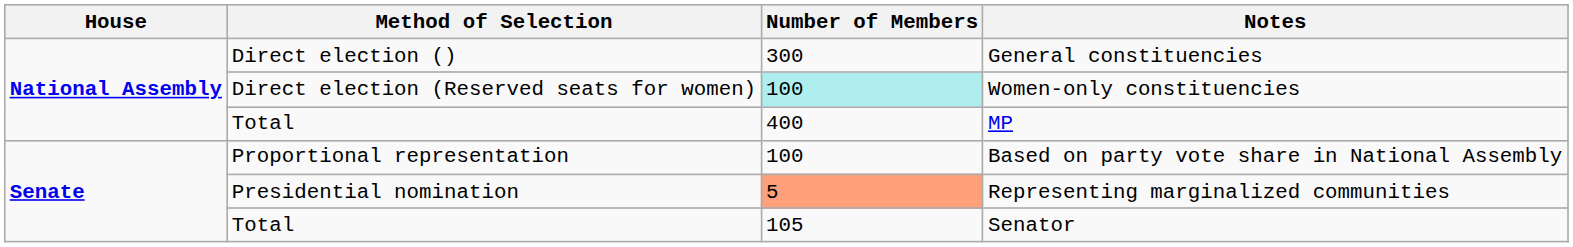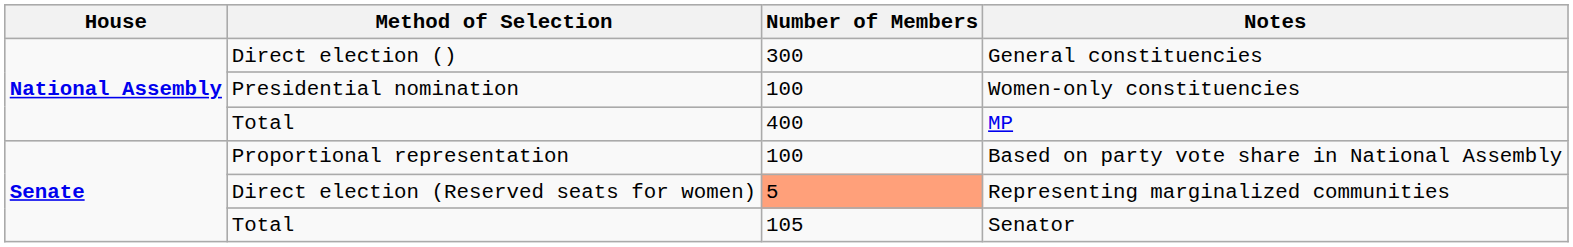(494, 90) Direct election (Reserved seats for women) -> (375, 90) Presidential nomination
(785, 90) paleturquoise background -> (785, 90) no background
(375, 191) Presidential nomination -> (494, 191) Direct election (Reserved seats for women)
